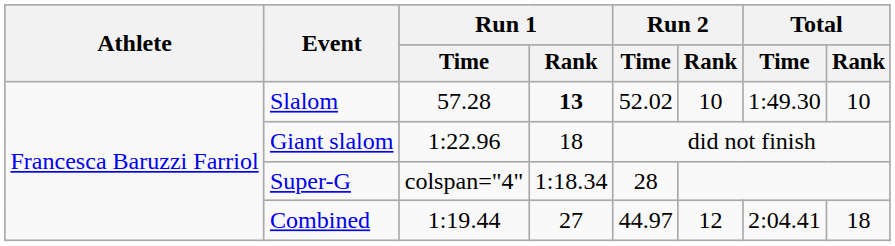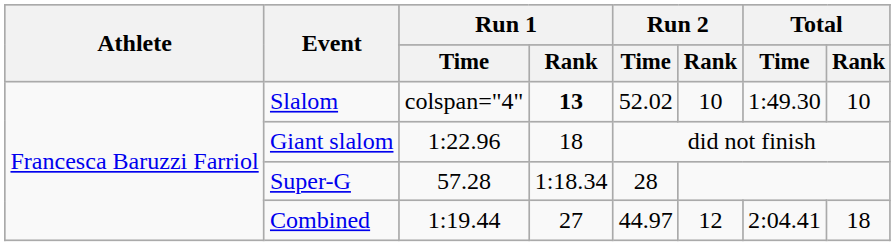(464, 101) 57.28 -> (464, 101) colspan="4"
(464, 181) colspan="4" -> (464, 181) 57.28
